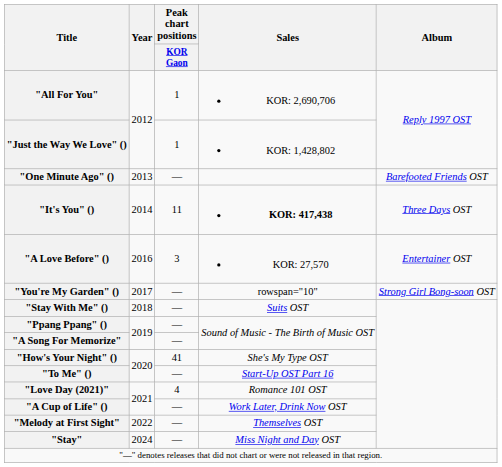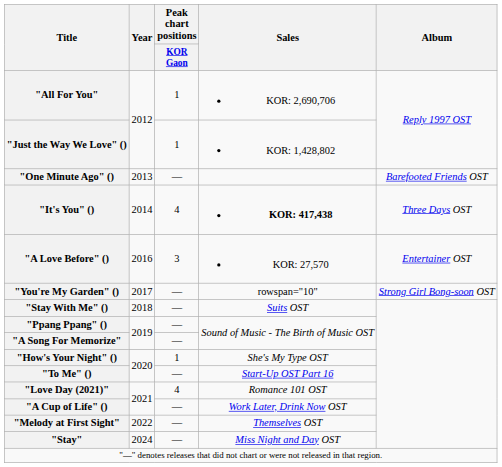(177, 209) 11 -> (177, 209) 4
(177, 357) 41 -> (177, 357) 1
